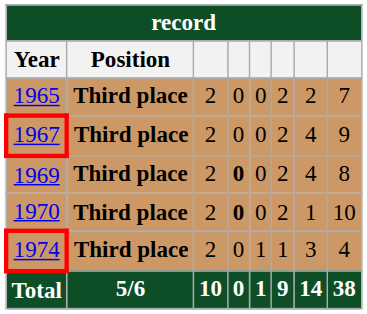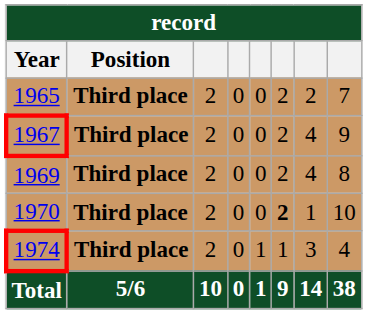(239, 173) bold -> (239, 173) normal
(239, 211) bold -> (239, 211) normal
(283, 211) normal -> (283, 211) bold
